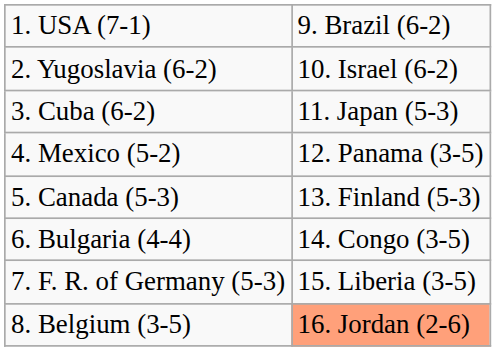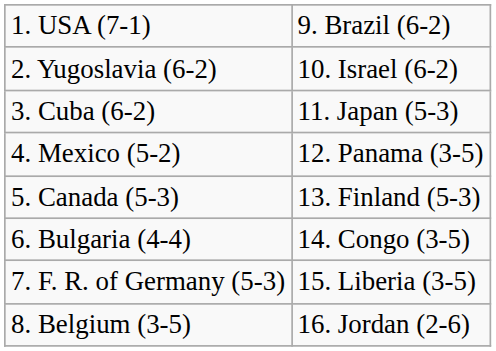(384, 324) lightsalmon background -> (384, 324) no background
